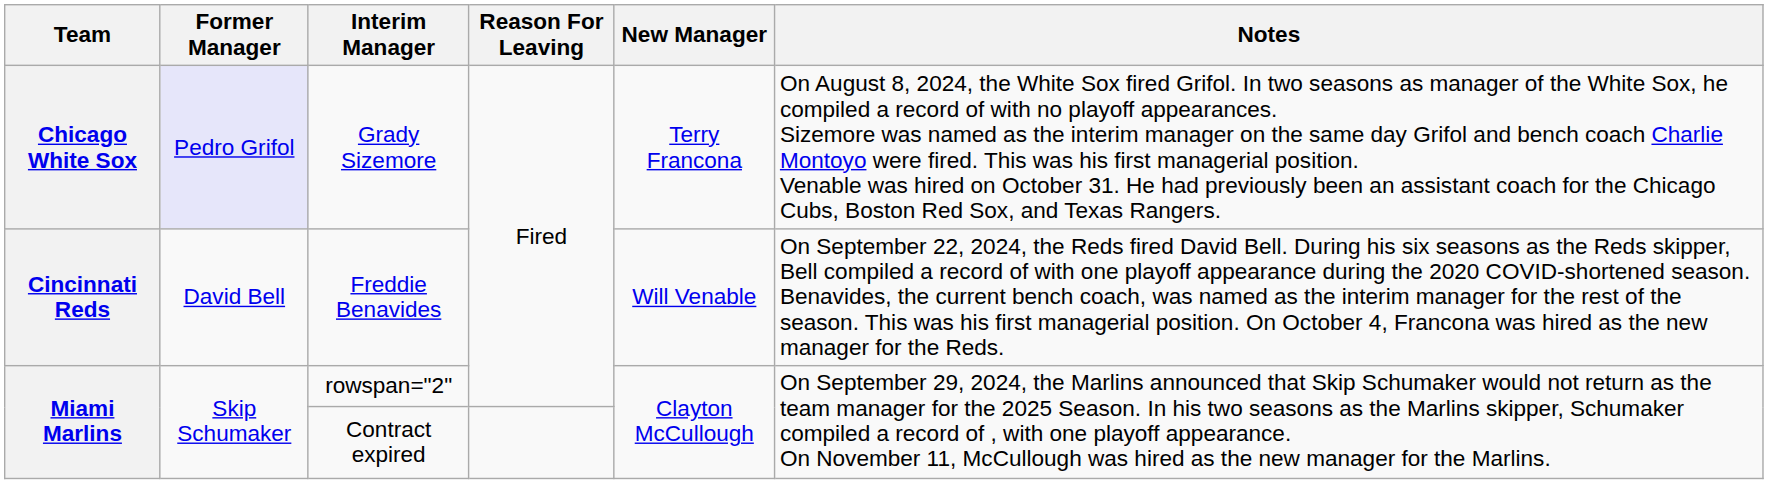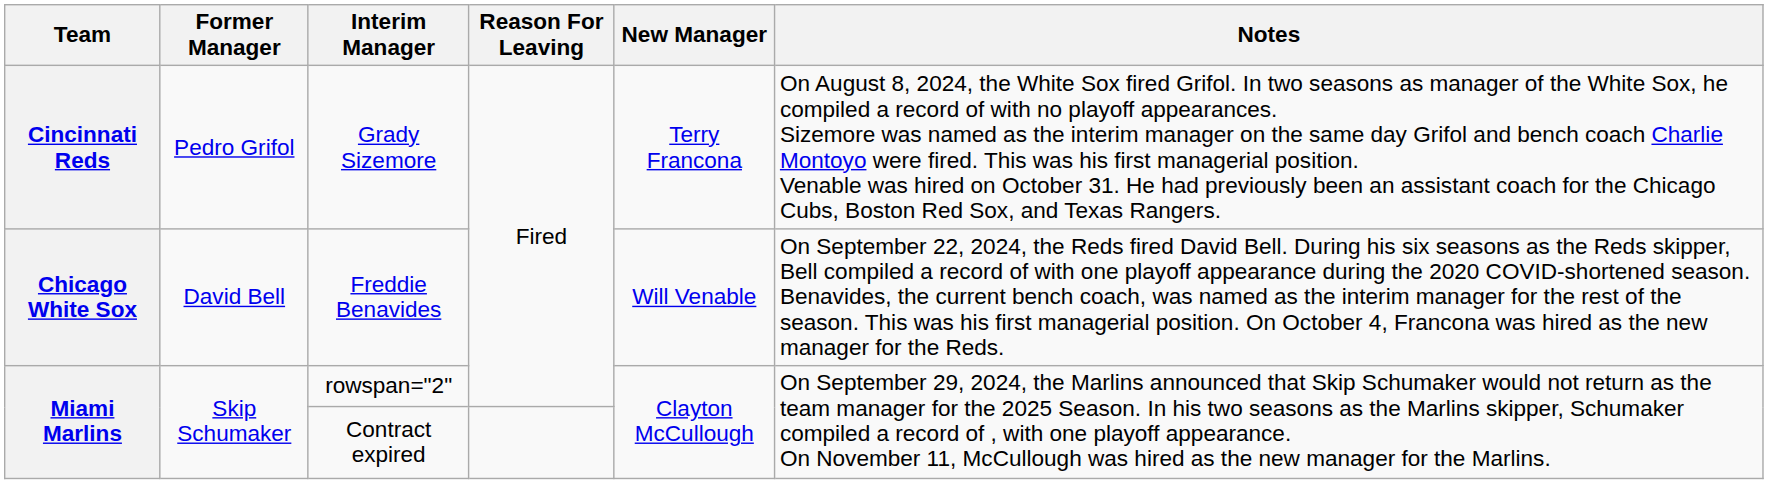(82, 146) Chicago White Sox -> (82, 146) Cincinnati Reds
(234, 146) lavender background -> (234, 146) no background
(82, 296) Cincinnati Reds -> (82, 296) Chicago White Sox
